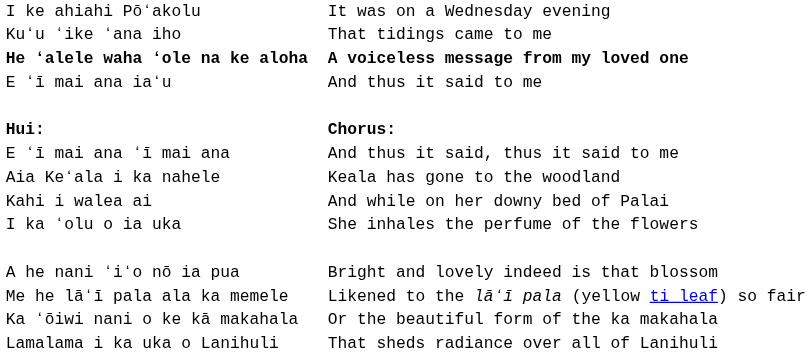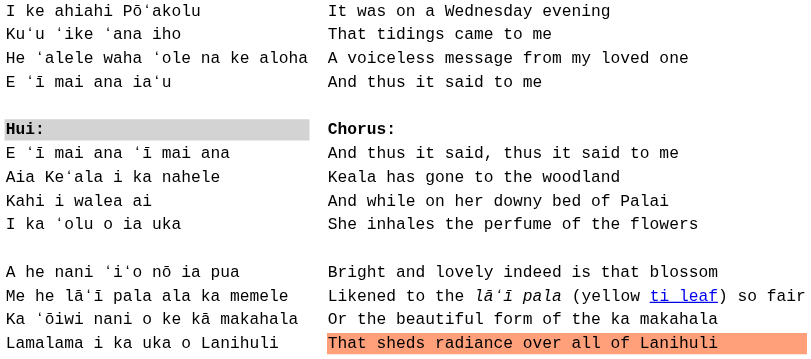(157, 59) bold -> (157, 59) normal
(508, 59) bold -> (508, 59) normal
(25, 130) no background -> (25, 130) lightgrey background
(523, 344) no background -> (523, 344) lightsalmon background
